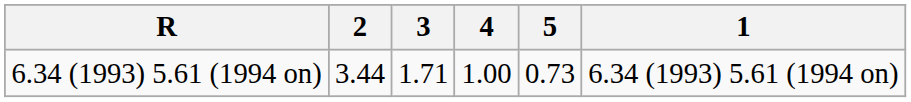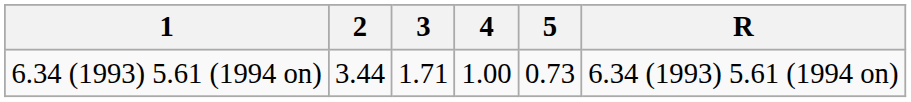columns swapped: (743, 27) <-> (167, 27)
